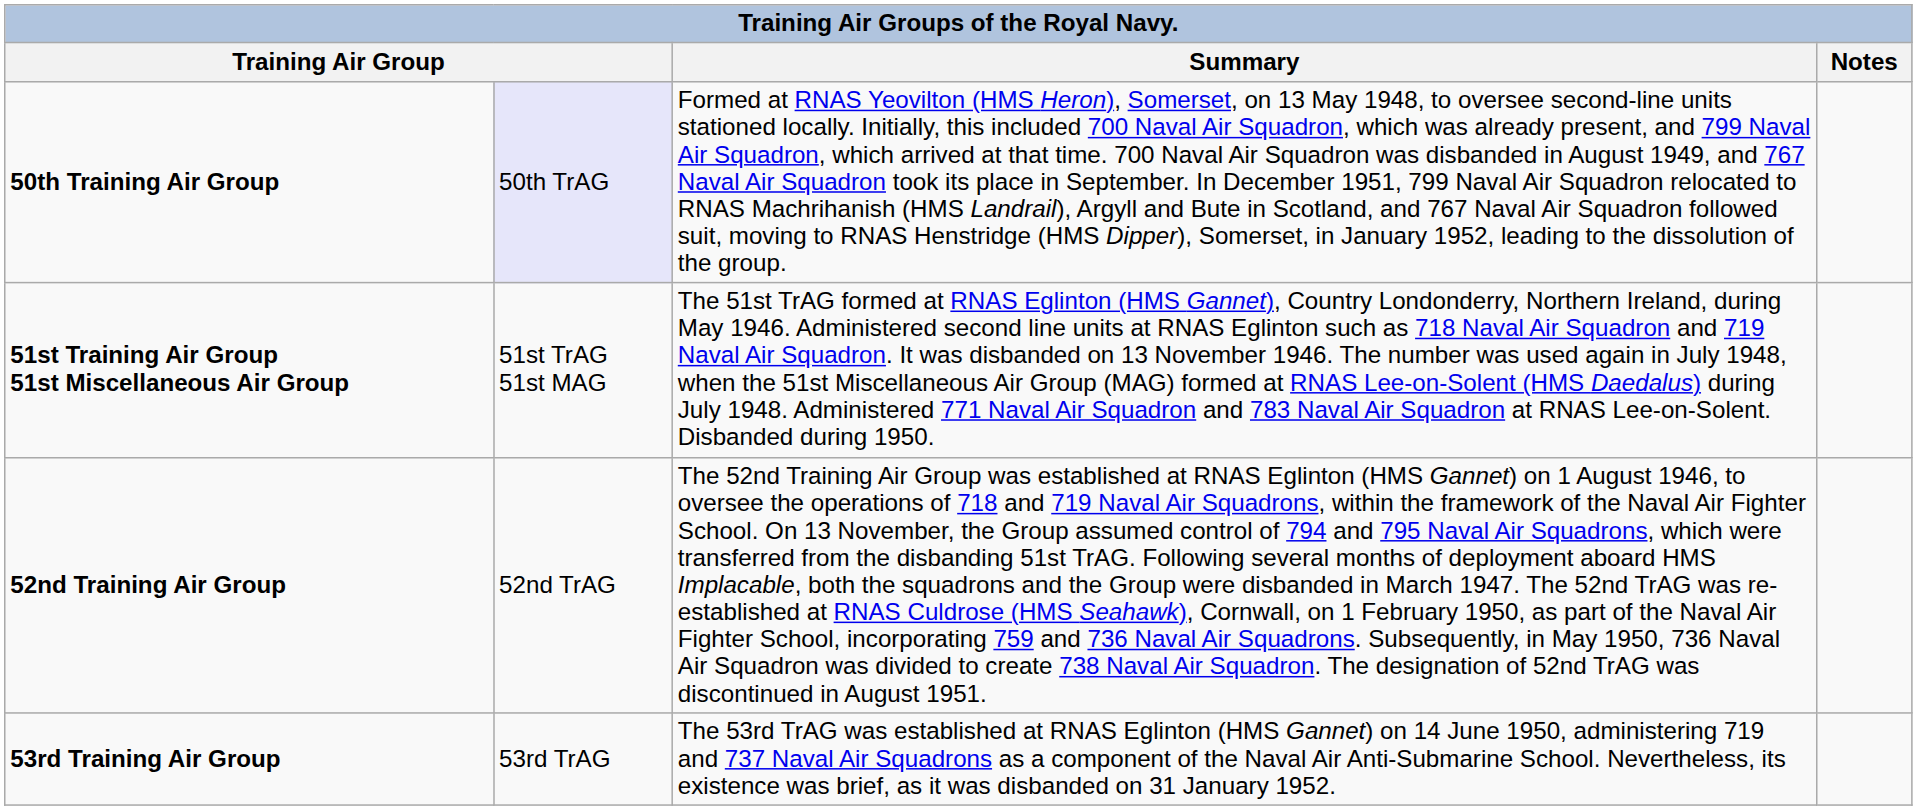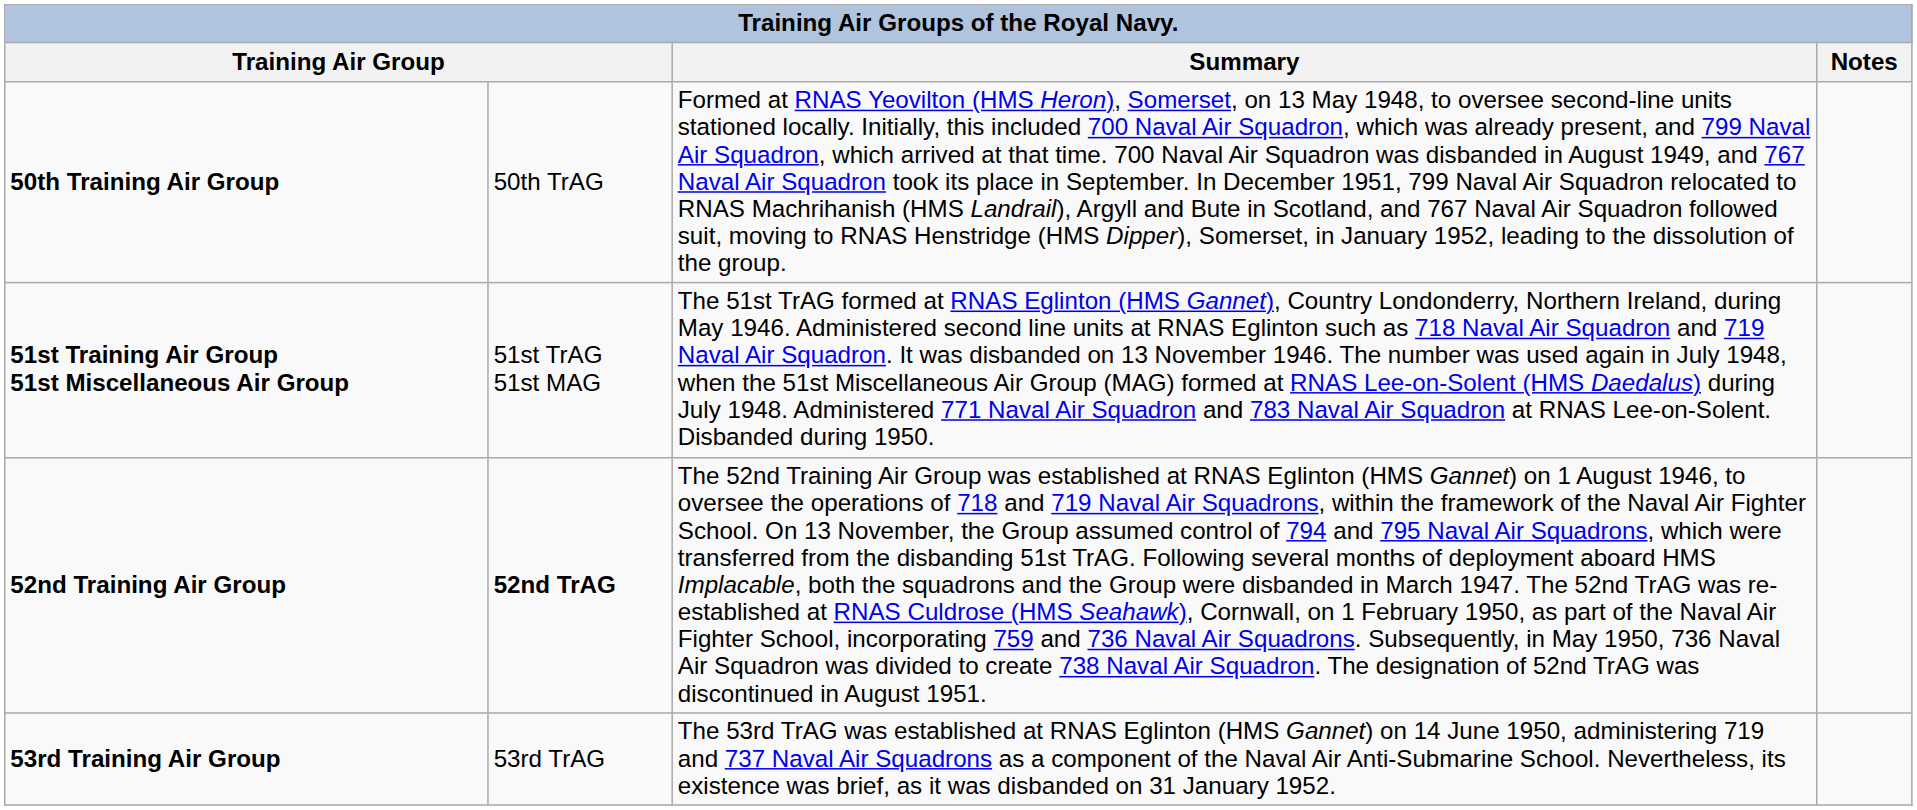(554, 181) lavender background -> (549, 181) no background
(557, 584) normal -> (555, 584) bold
